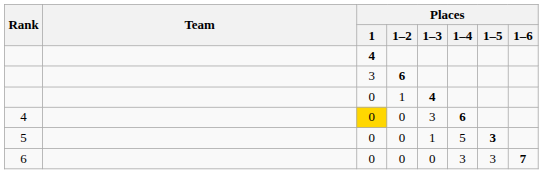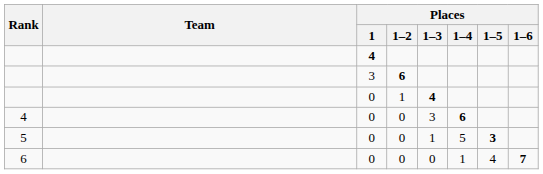(372, 117) gold background -> (372, 117) no background
(463, 158) 3 -> (463, 158) 1
(493, 158) 3 -> (493, 158) 4
